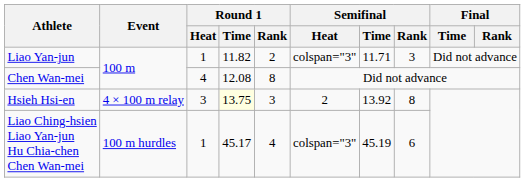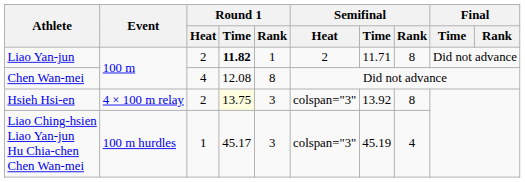(203, 57) 1 -> (203, 57) 2
(237, 57) normal -> (237, 57) bold
(272, 57) 2 -> (272, 57) 1
(325, 57) colspan="3" -> (325, 57) 2
(412, 57) 3 -> (412, 57) 8
(203, 100) 3 -> (203, 100) 2
(325, 100) 2 -> (325, 100) colspan="3"
(272, 143) 4 -> (272, 143) 3
(412, 143) 6 -> (412, 143) 4
